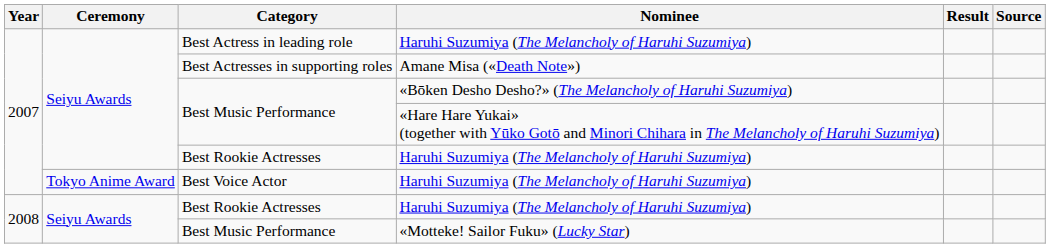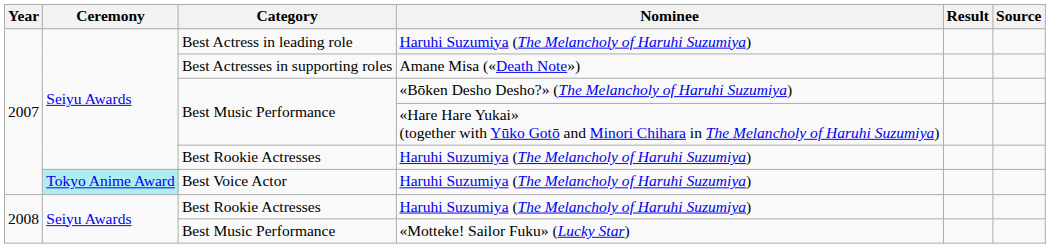(111, 181) no background -> (111, 181) paleturquoise background
